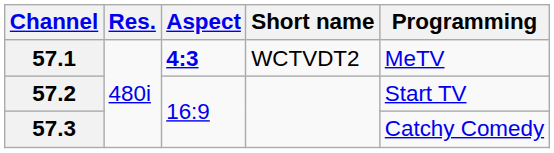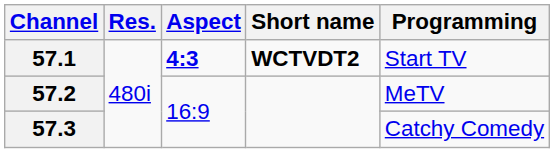(305, 57) normal -> (305, 57) bold
(415, 57) MeTV -> (426, 57) Start TV
(426, 93) Start TV -> (415, 93) MeTV
